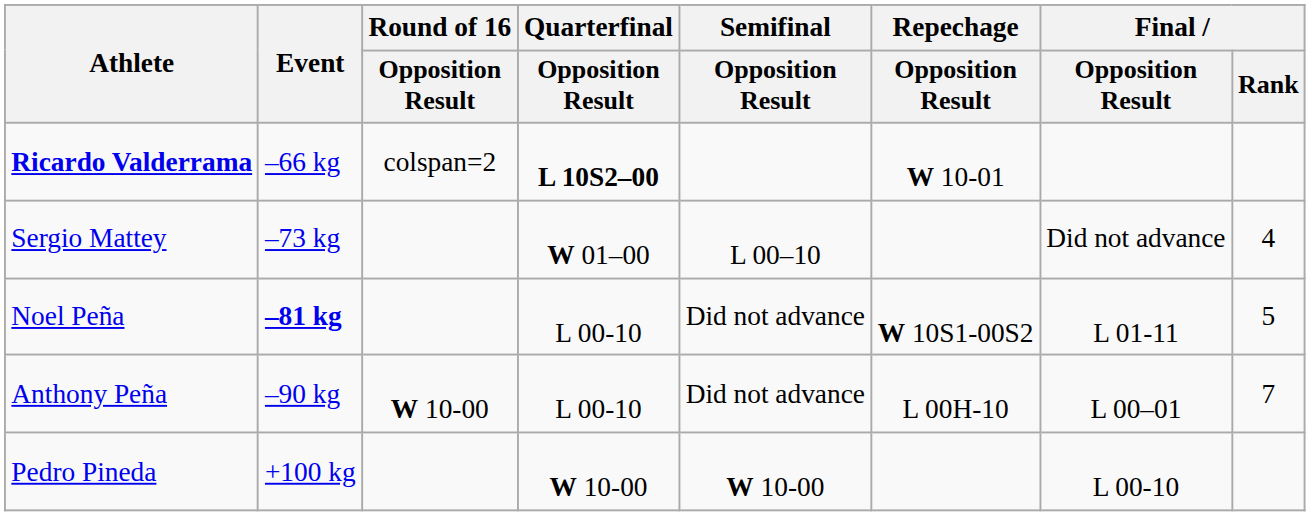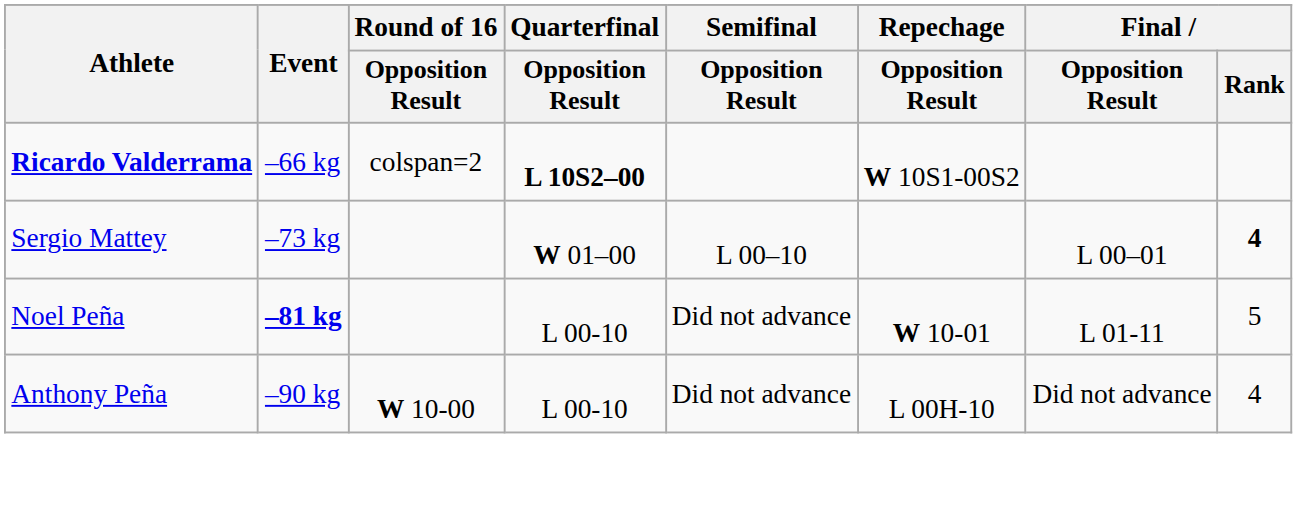(956, 177) W 10-01 -> (942, 177) W 10S1-00S2
(1136, 239) Did not advance -> (1122, 255) L 00–01
(1268, 239) normal -> (1254, 239) bold
(956, 332) W 10S1-00S2 -> (942, 332) W 10-01
(1136, 410) L 00–01 -> (1122, 394) Did not advance
(1268, 394) 7 -> (1254, 394) 4
- row: (84, 471)
